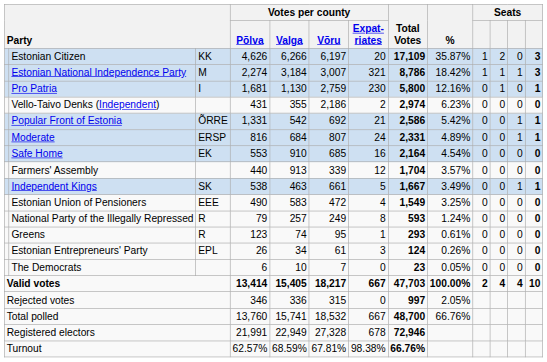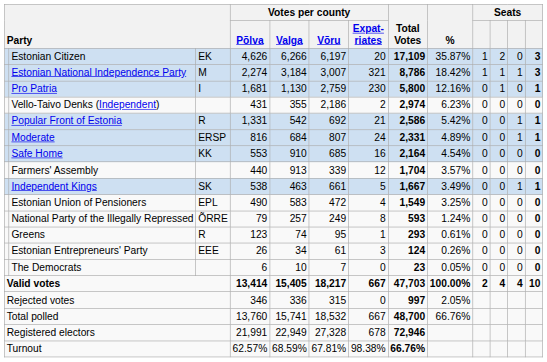(205, 56) KK -> (205, 56) EK
(213, 121) ÕRRE -> (202, 121) R
(205, 154) EK -> (205, 154) KK
(209, 202) EEE -> (208, 202) EPL
(202, 219) R -> (213, 219) ÕRRE
(208, 251) EPL -> (209, 251) EEE
